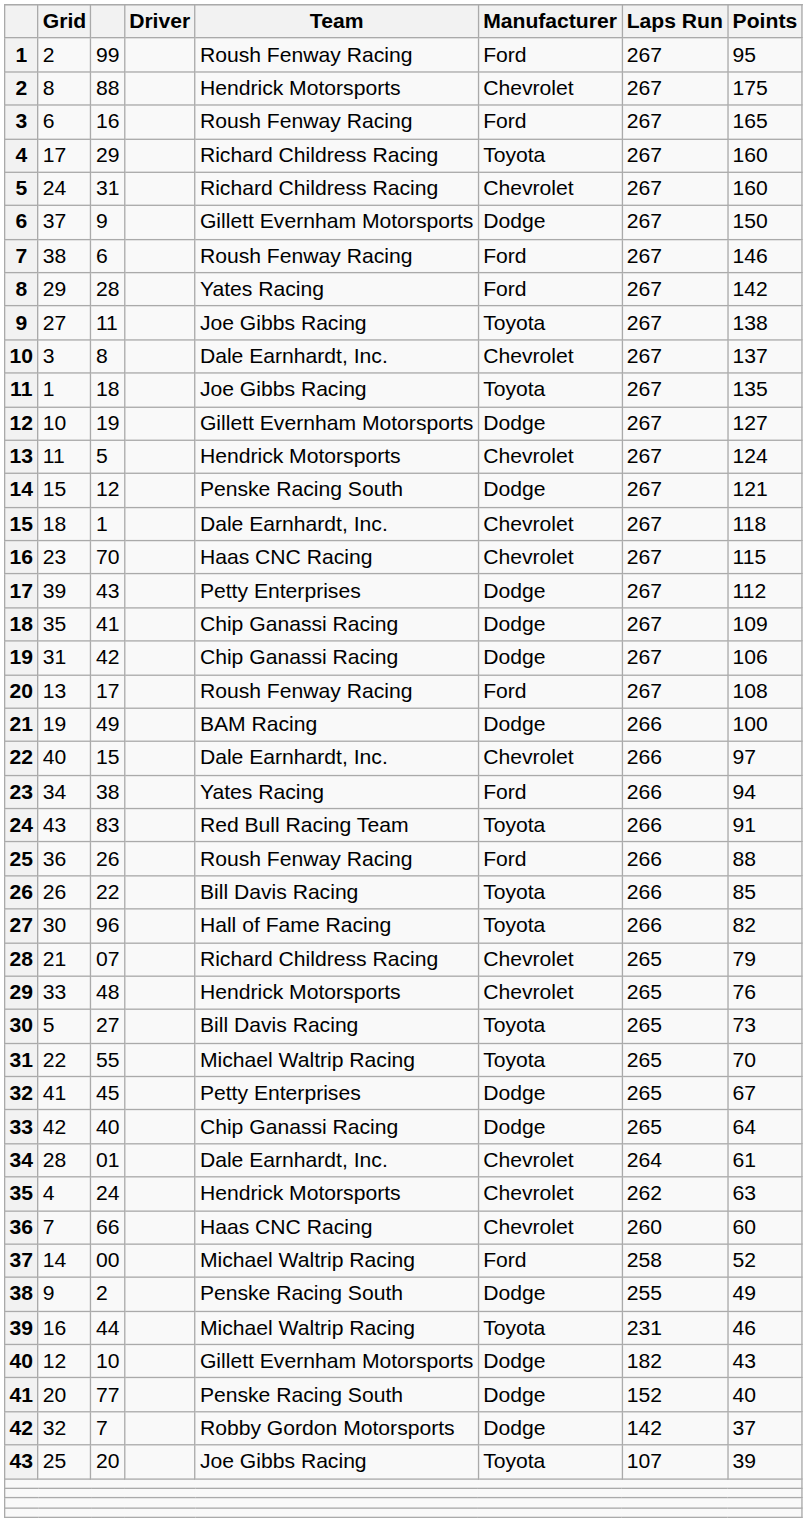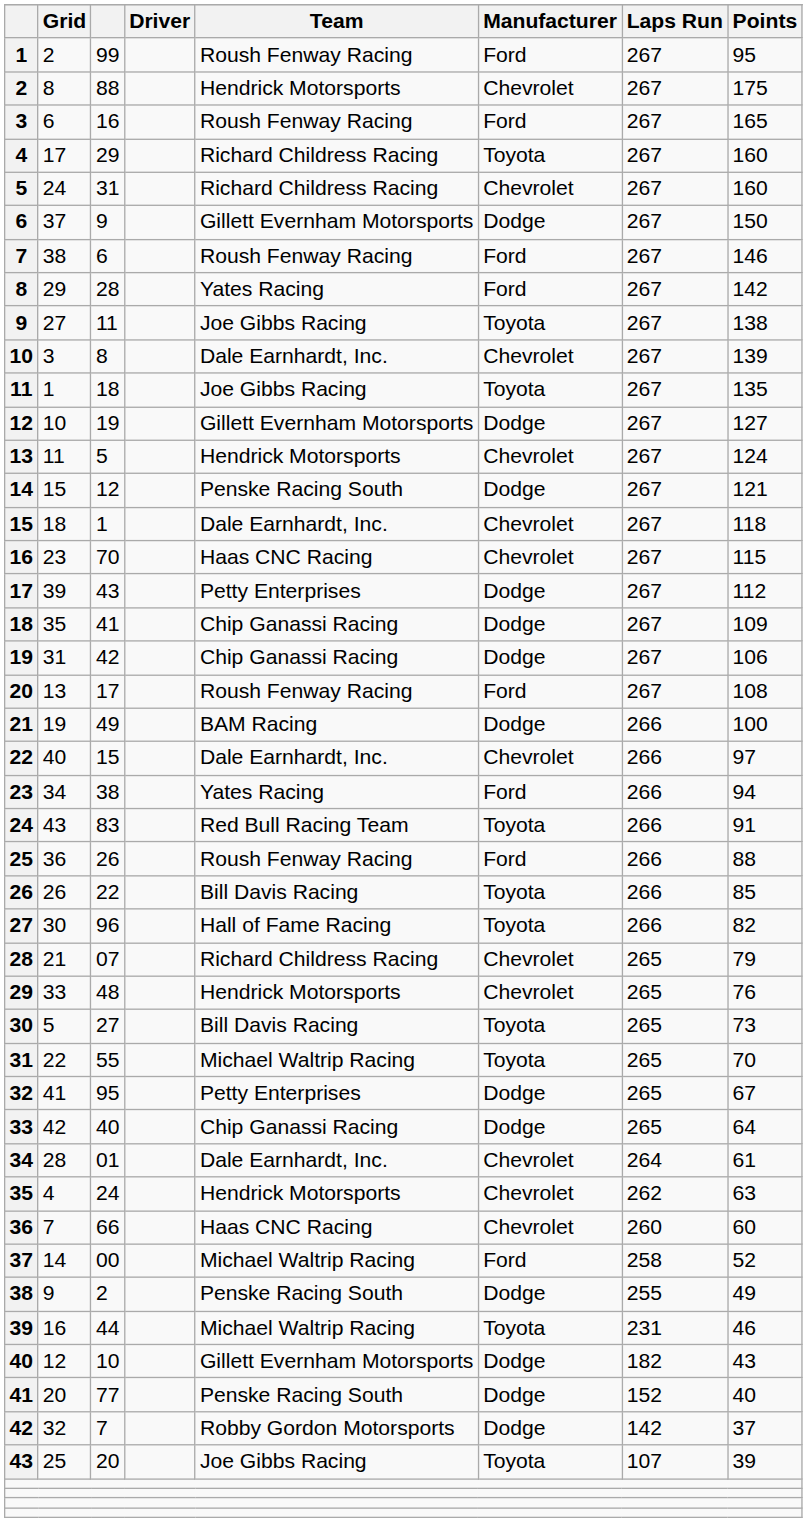(750, 356) 137 -> (750, 356) 139
(108, 1093) 45 -> (108, 1093) 95
